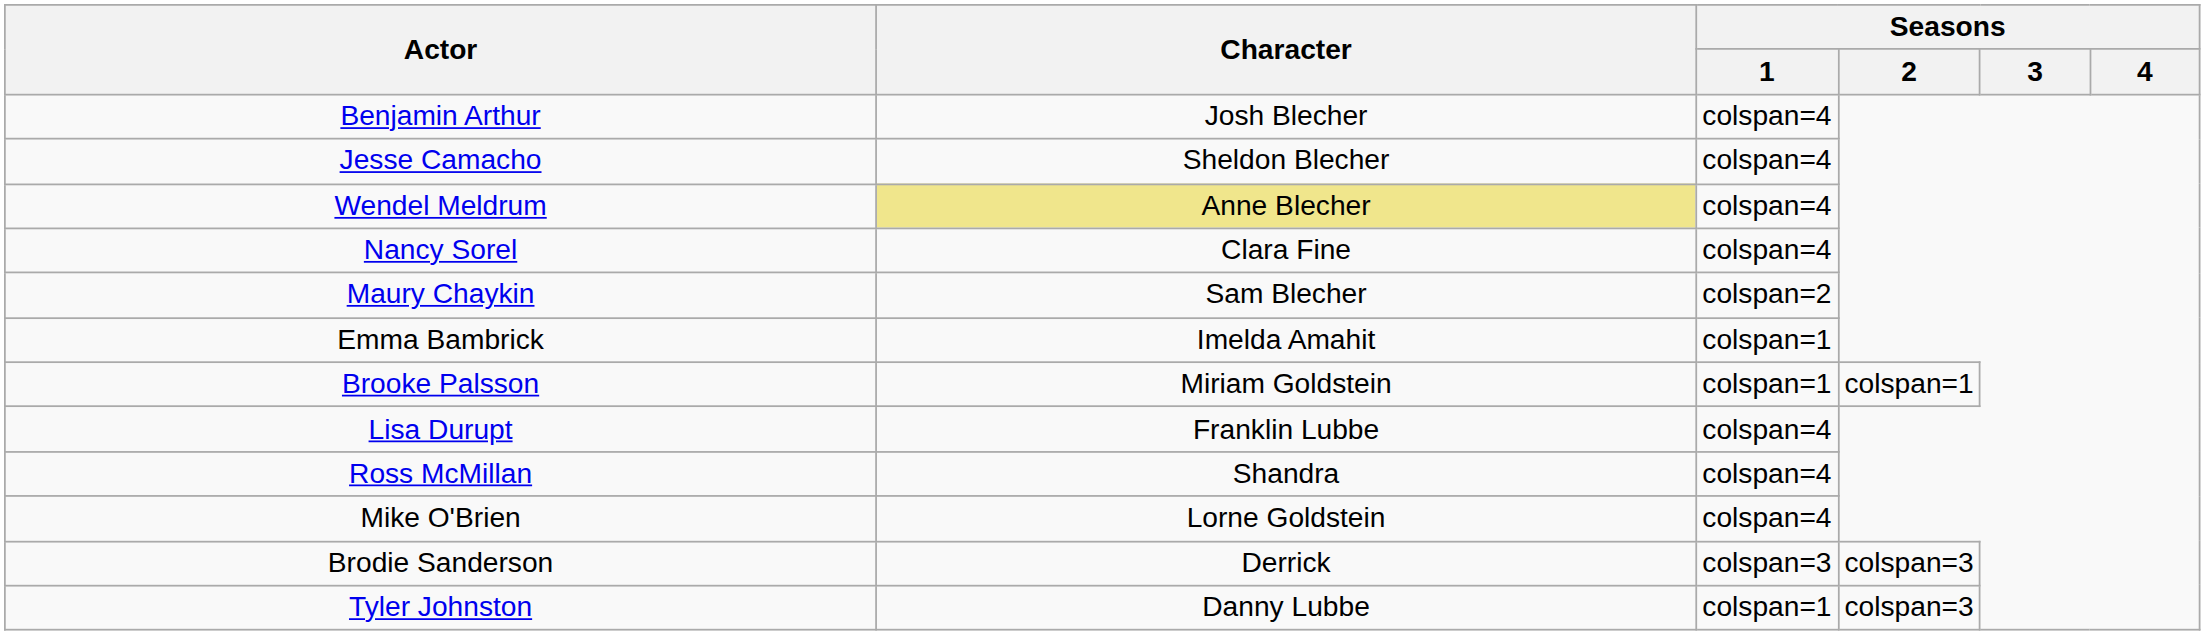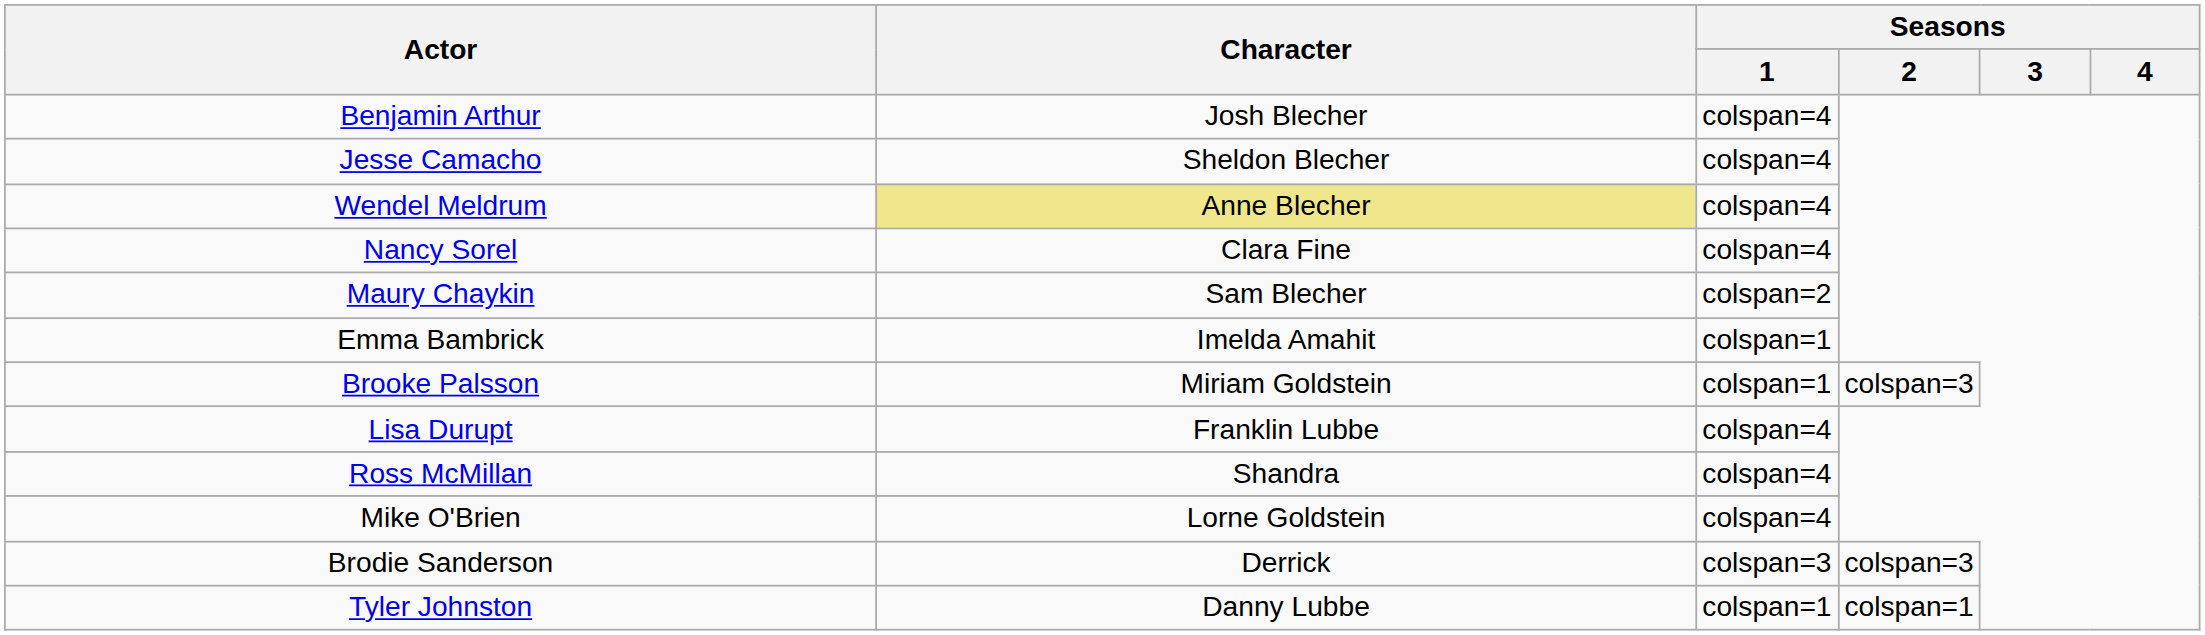(1909, 384) colspan=1 -> (1909, 384) colspan=3
(1909, 607) colspan=3 -> (1909, 607) colspan=1
